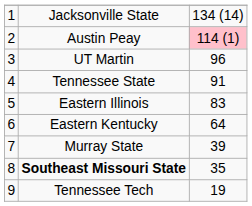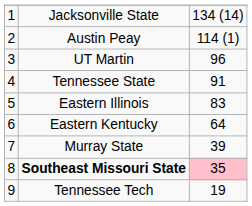(218, 37) pink background -> (218, 37) no background
(218, 168) no background -> (218, 168) pink background
